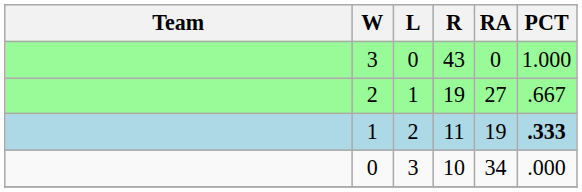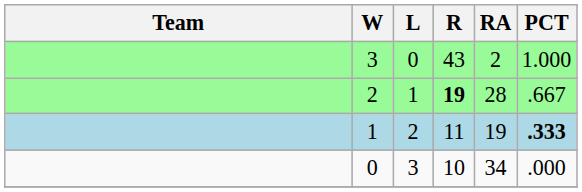(496, 59) 0 -> (496, 59) 2
(454, 95) normal -> (454, 95) bold
(496, 95) 27 -> (496, 95) 28
